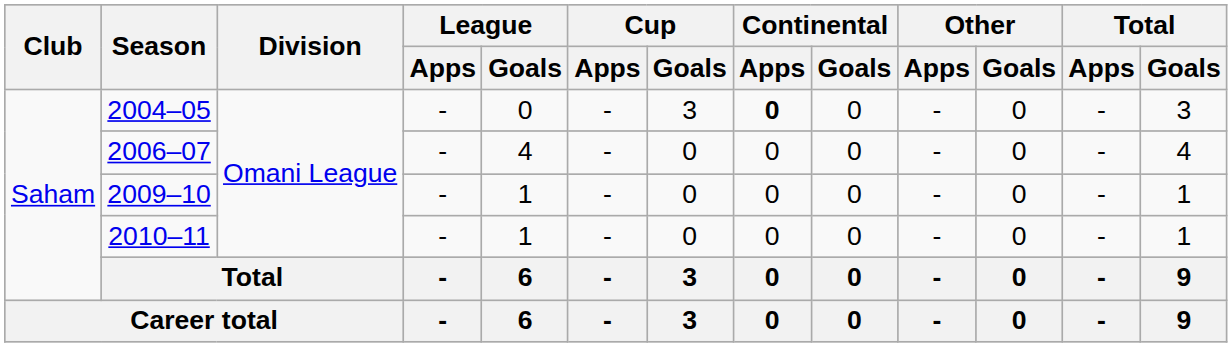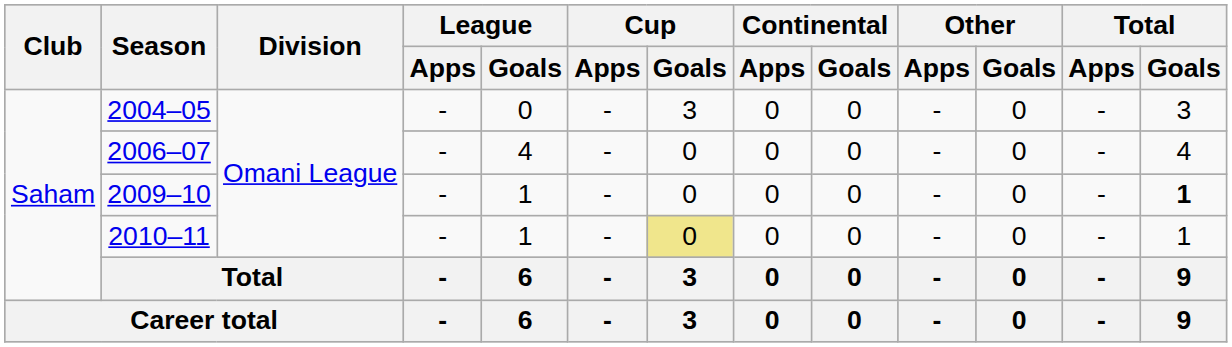(772, 109) bold -> (772, 109) normal
(1184, 194) normal -> (1184, 194) bold
(690, 236) no background -> (690, 236) khaki background
